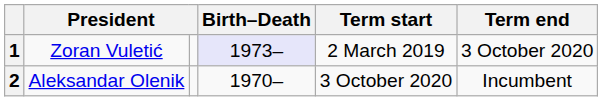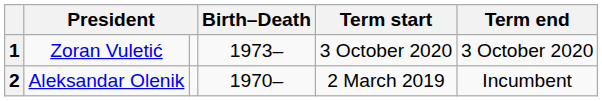(256, 50) lavender background -> (256, 50) no background
(386, 50) 2 March 2019 -> (386, 50) 3 October 2020
(386, 80) 3 October 2020 -> (386, 80) 2 March 2019
